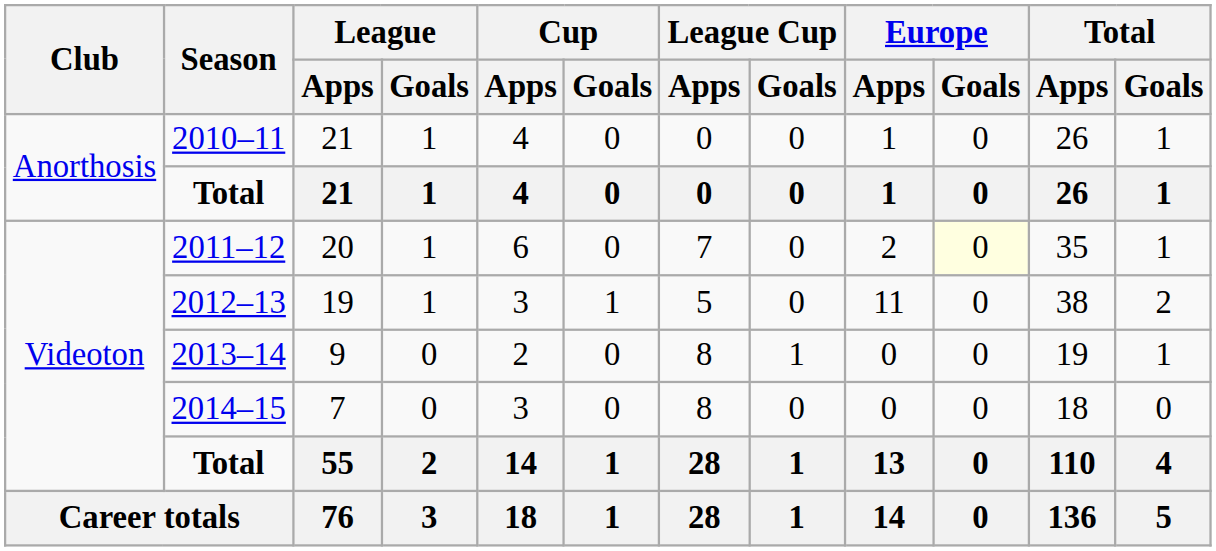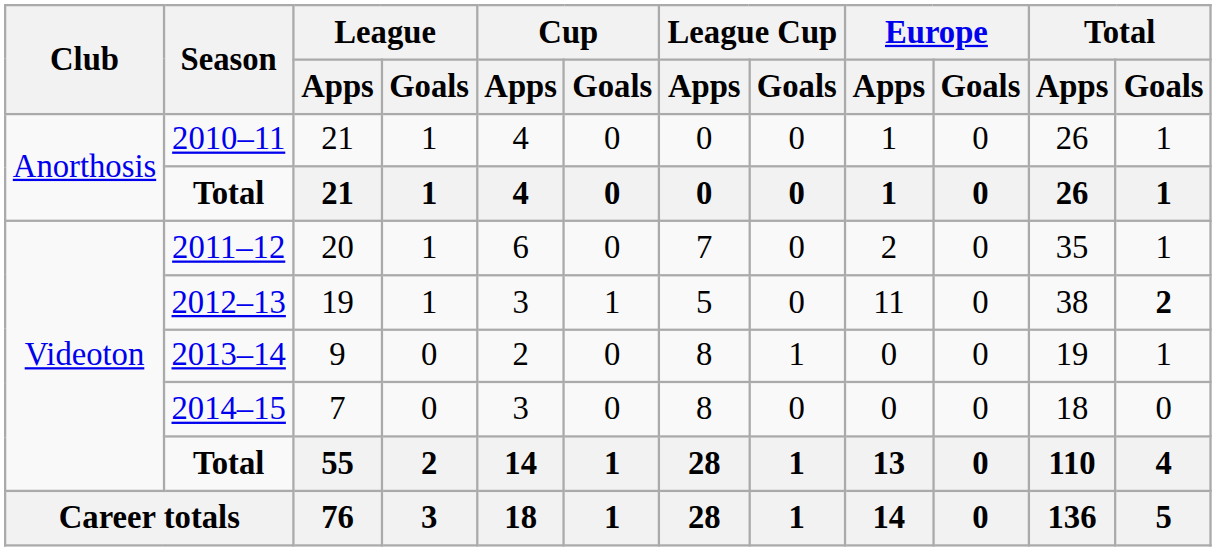(980, 247) lightyellow background -> (980, 247) no background
(1164, 301) normal -> (1164, 301) bold
